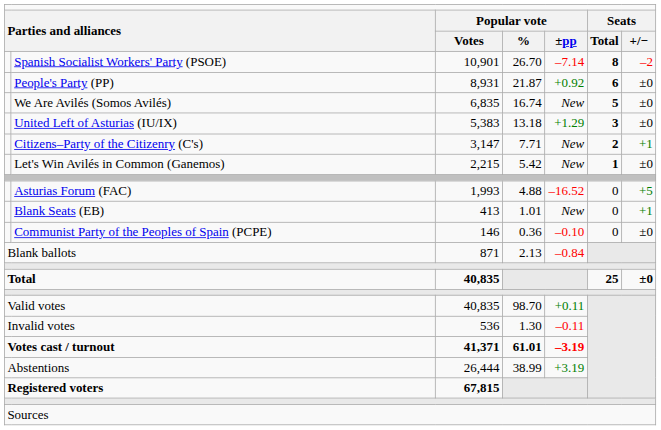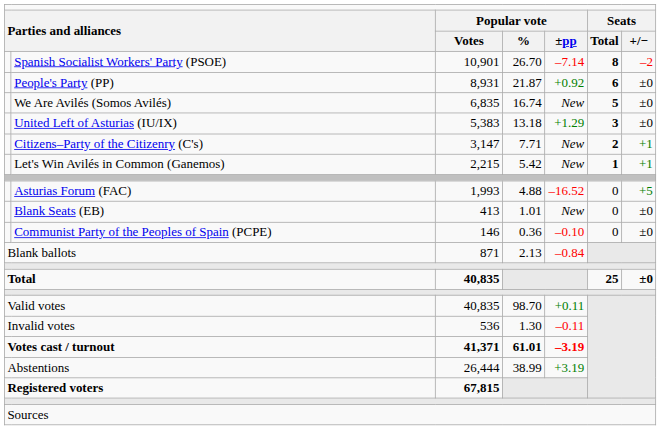(646, 164) ±0 -> (646, 164) +1
(646, 211) +1 -> (646, 211) ±0
